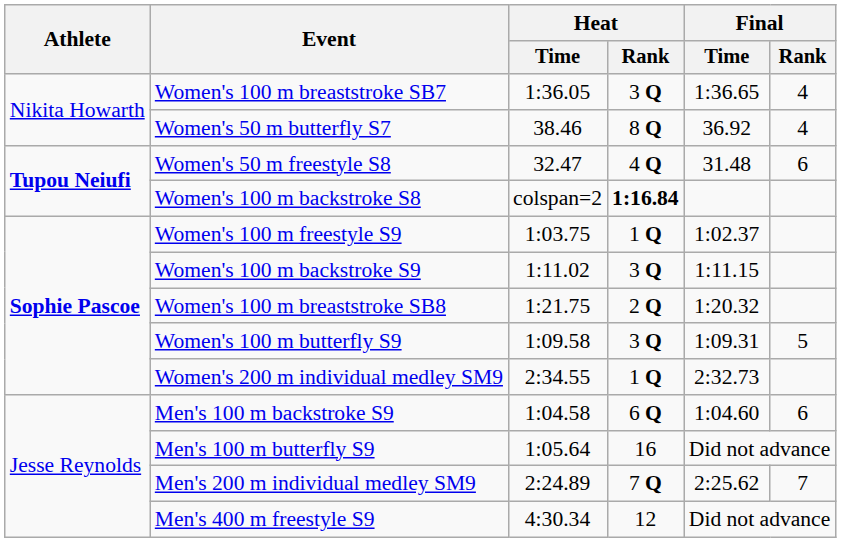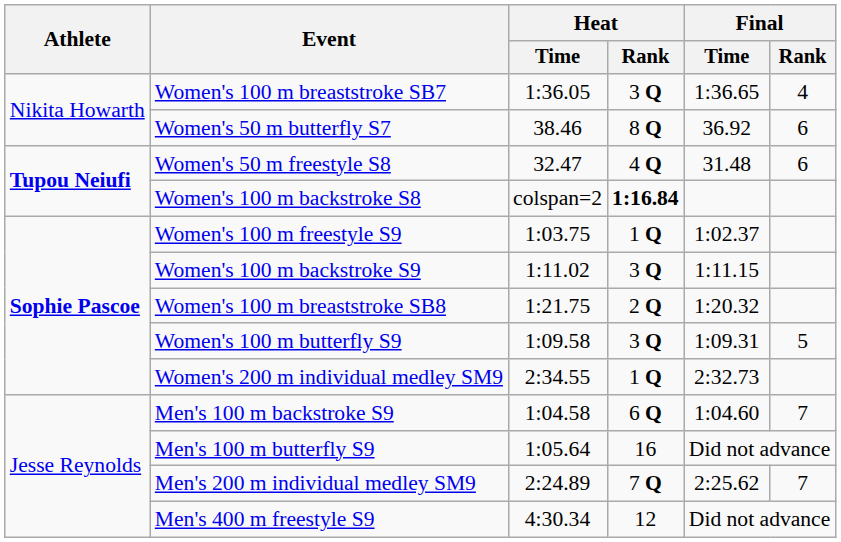(803, 127) 4 -> (803, 127) 6
(803, 412) 6 -> (803, 412) 7
